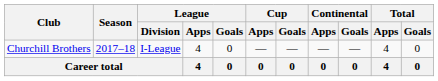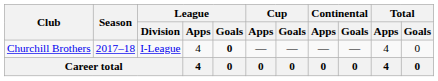(229, 48) normal -> (229, 48) bold
